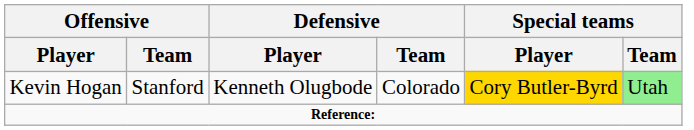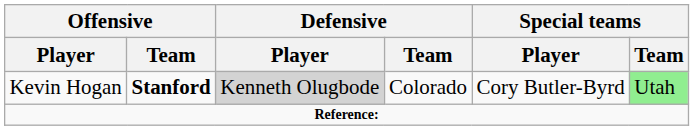(168, 87) normal -> (171, 87) bold
(293, 87) no background -> (300, 87) lightgrey background
(544, 87) gold background -> (551, 87) no background
